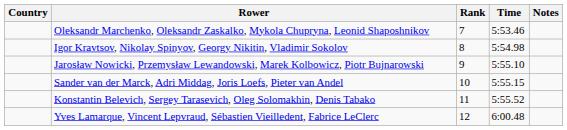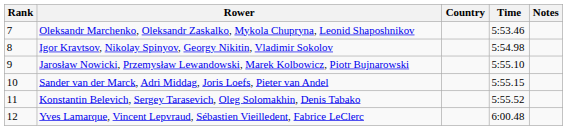columns swapped: (473, 13) <-> (28, 13)
